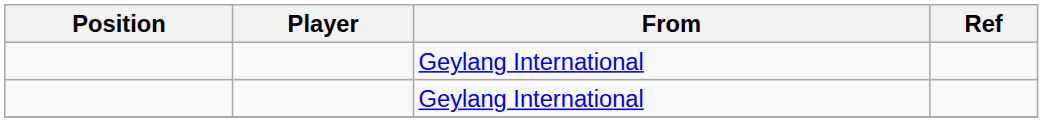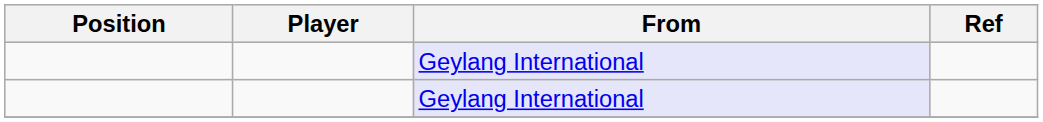(531, 61) no background -> (531, 61) lavender background
(531, 99) no background -> (531, 99) lavender background
